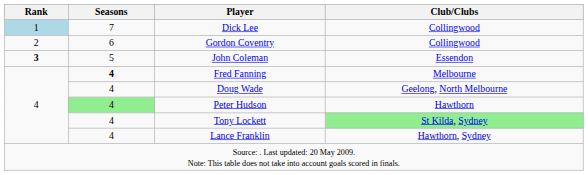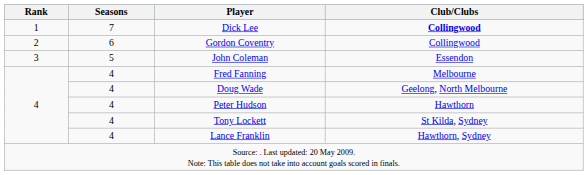(36, 27) lightblue background -> (36, 27) no background
(454, 27) normal -> (454, 27) bold
(36, 58) bold -> (36, 58) normal
(111, 74) bold -> (111, 74) normal
(111, 105) lightgreen background -> (111, 105) no background
(454, 120) lightgreen background -> (454, 120) no background
